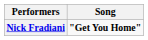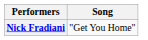(105, 27) bold -> (102, 27) normal
